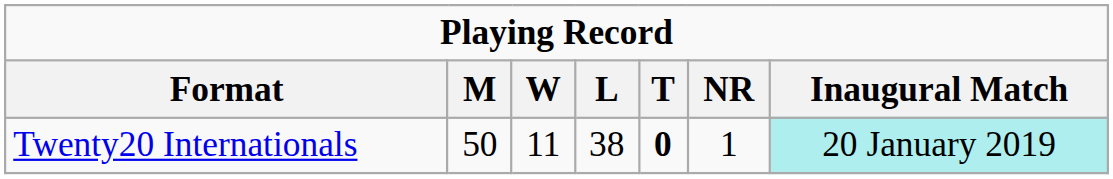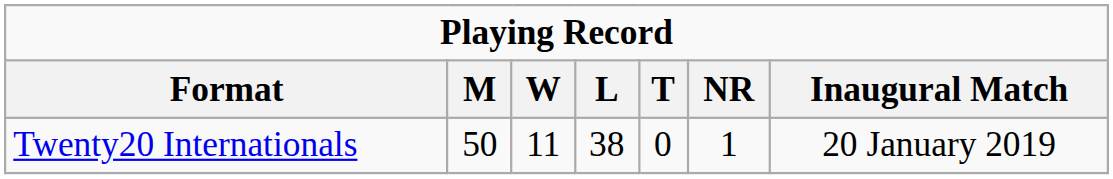(663, 144) bold -> (663, 144) normal
(939, 144) paleturquoise background -> (939, 144) no background
